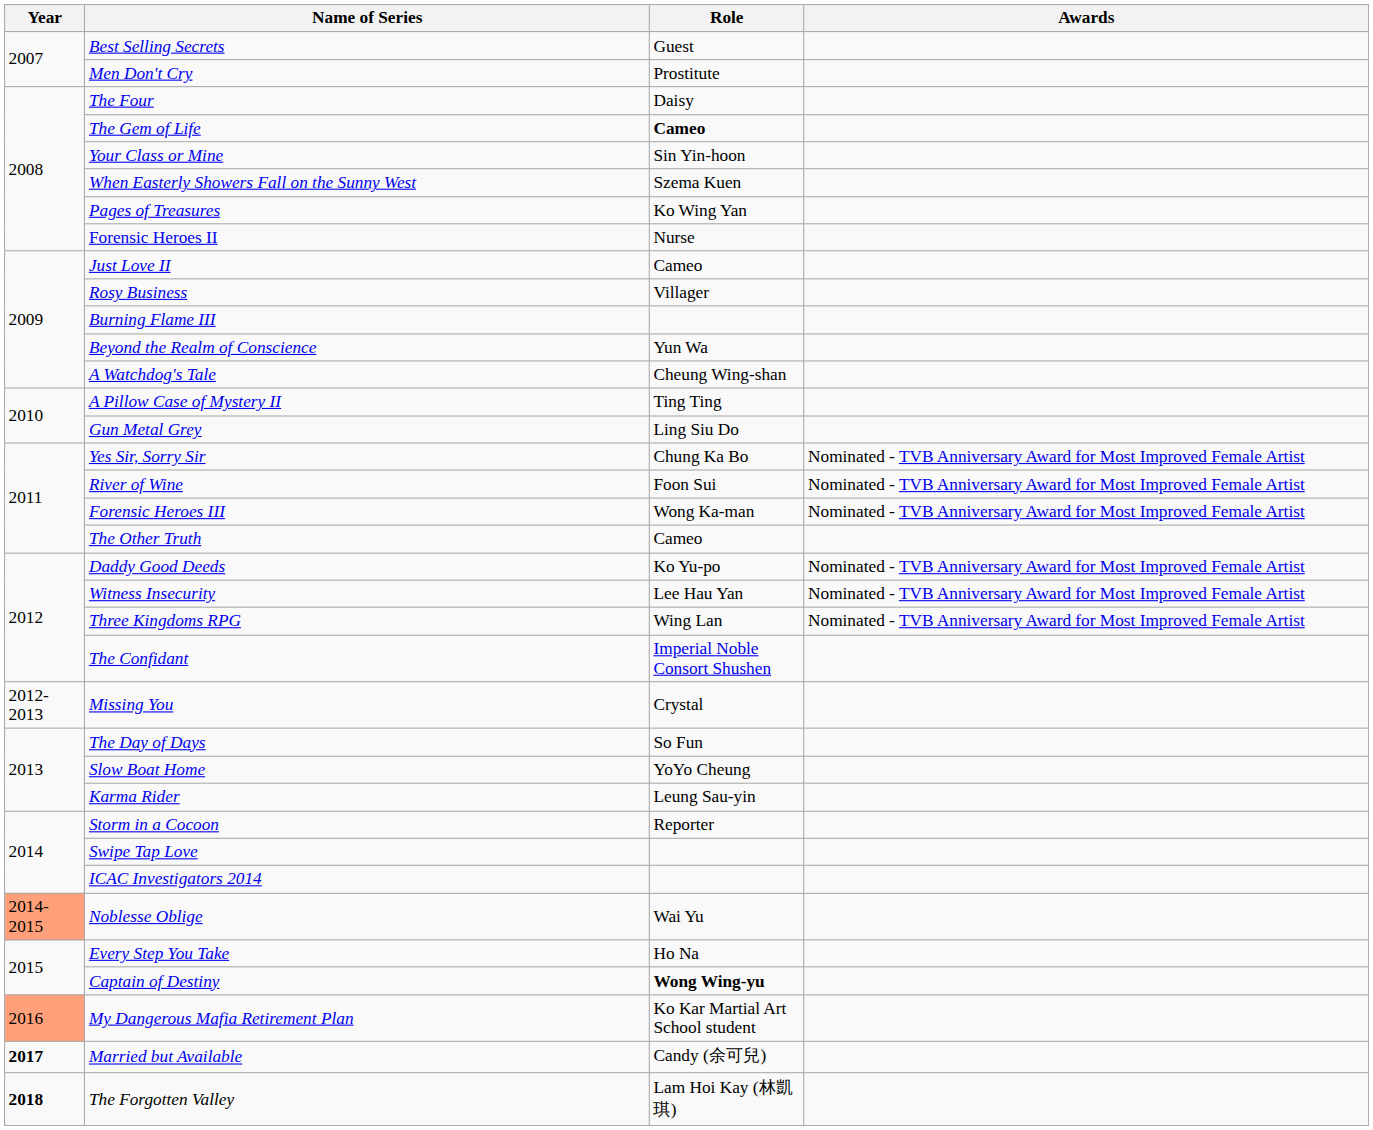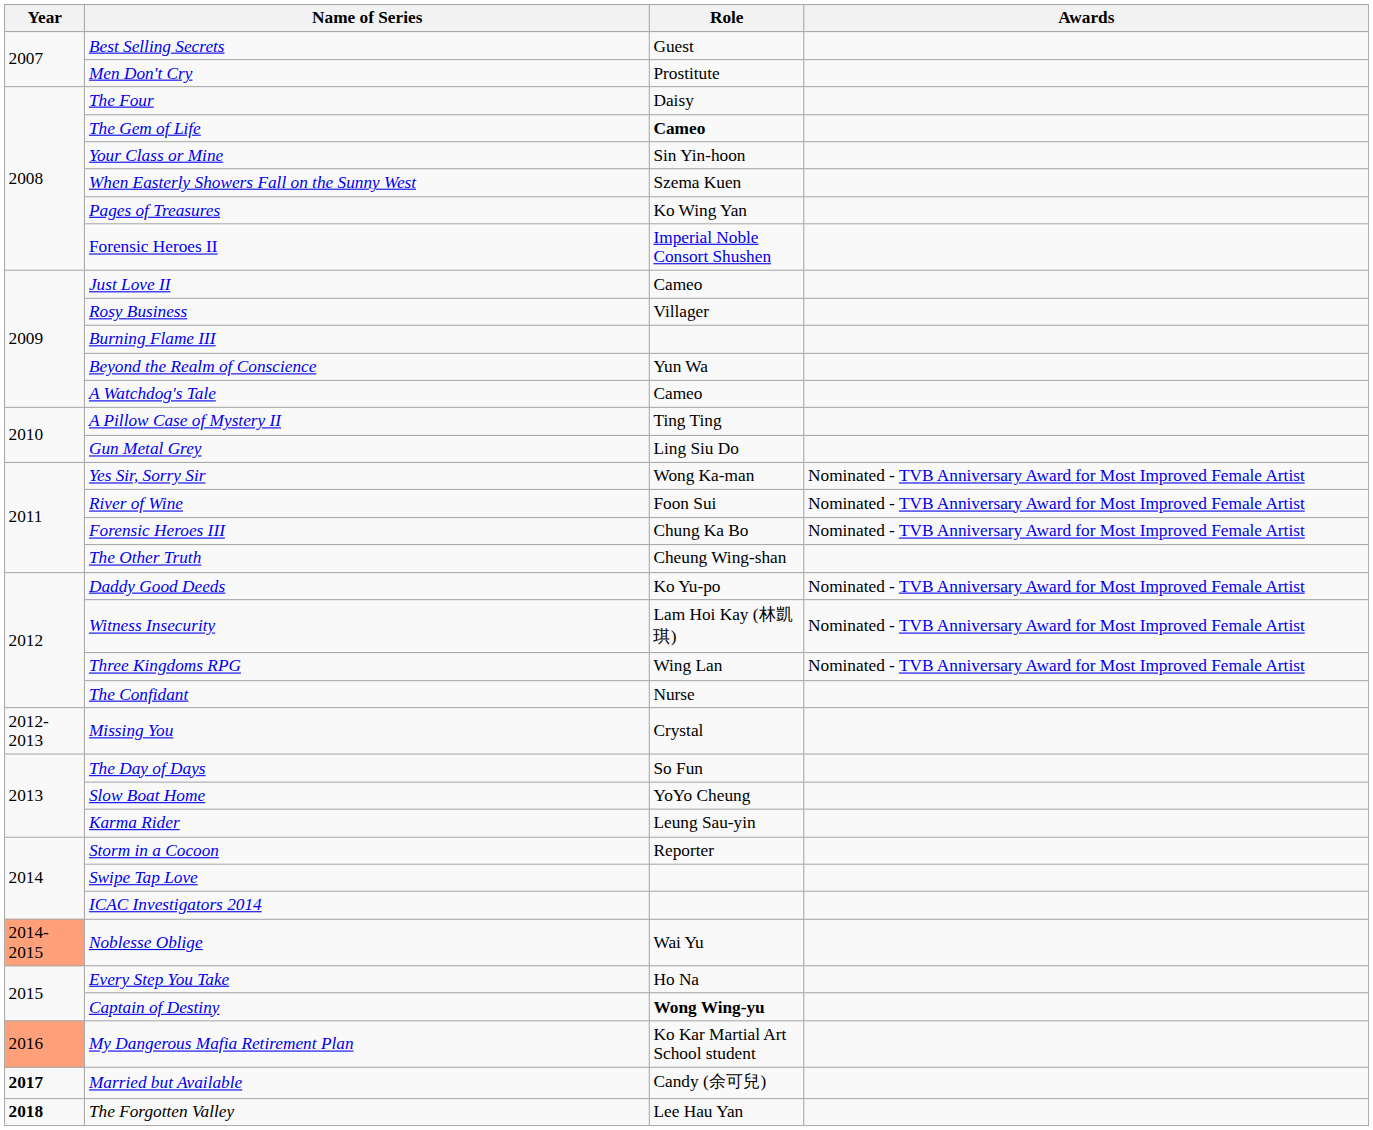(674, 237) Nurse -> (712, 247) Imperial Noble Consort Shushen
(720, 374) Cheung Wing-shan -> (678, 393) Cameo
(701, 456) Chung Ka Bo -> (704, 476) Wong Ka-man
(704, 511) Wong Ka-man -> (701, 530) Chung Ka Bo
(678, 538) Cameo -> (720, 558) Cheung Wing-shan
(698, 593) Lee Hau Yan -> (723, 625) Lam Hoi Kay (林凱琪)
(712, 658) Imperial Noble Consort Shushen -> (674, 693) Nurse
(723, 1098) Lam Hoi Kay (林凱琪) -> (698, 1111) Lee Hau Yan
